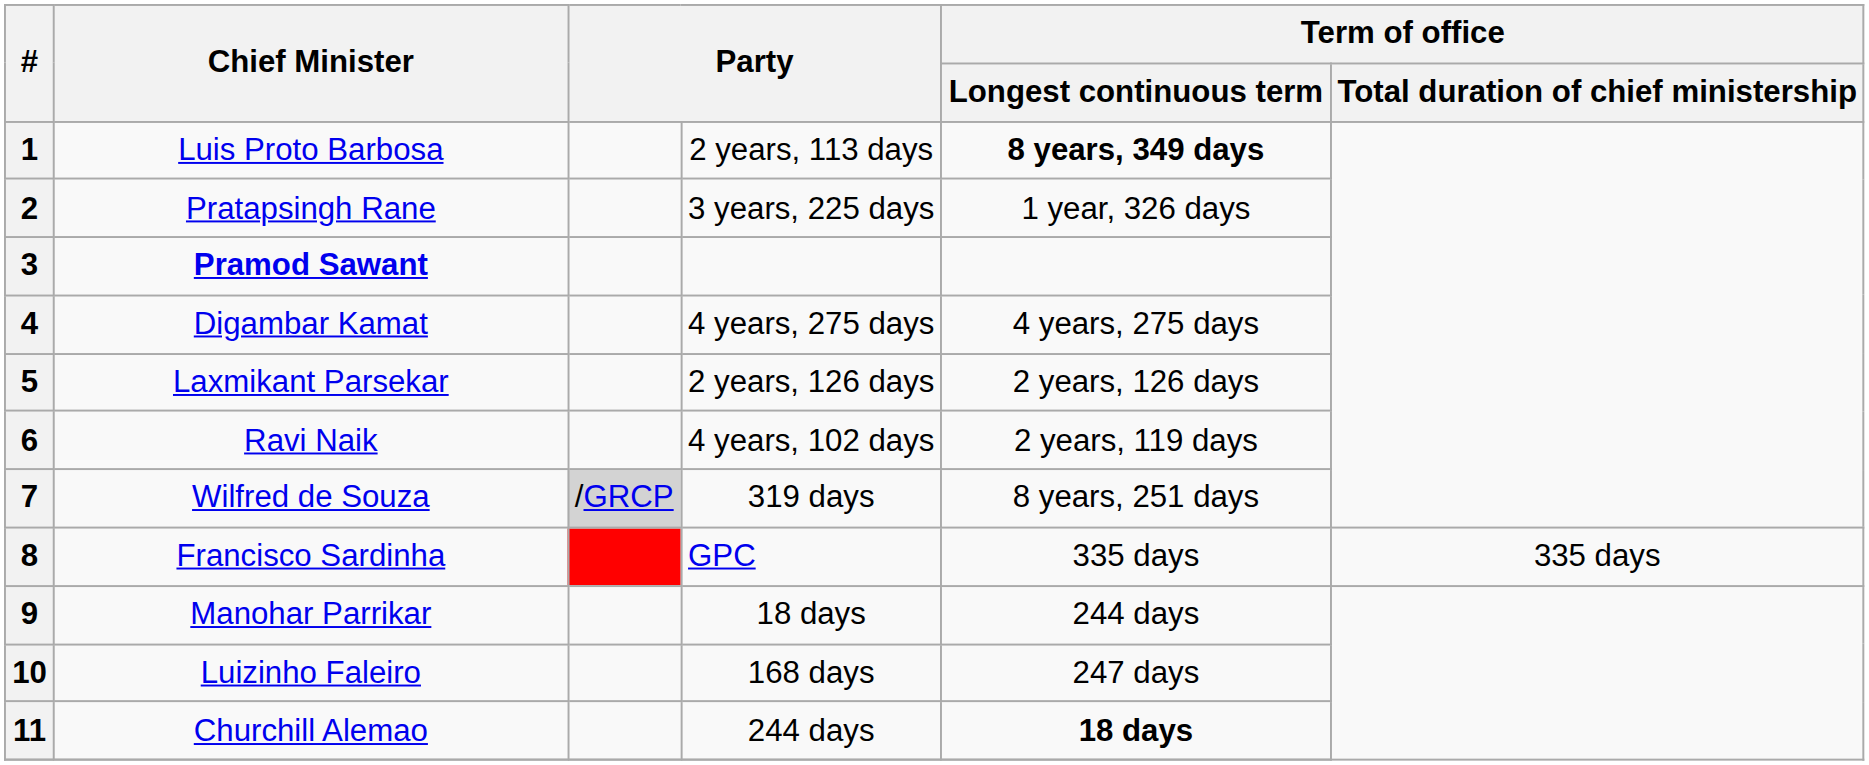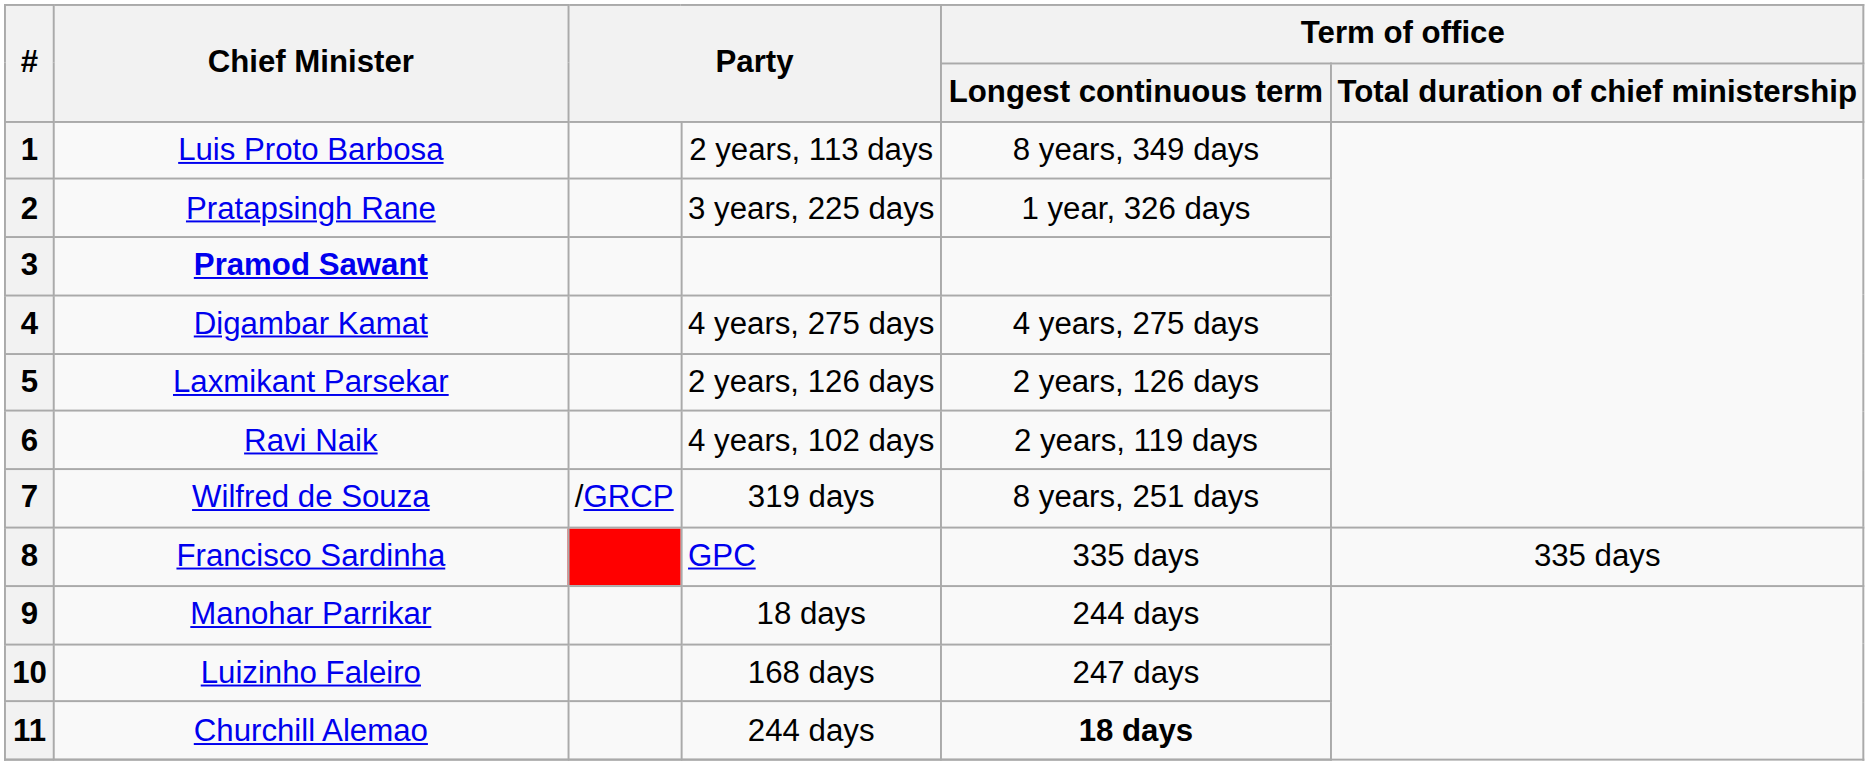(1136, 149) bold -> (1136, 149) normal
(624, 497) lightgrey background -> (624, 497) no background
